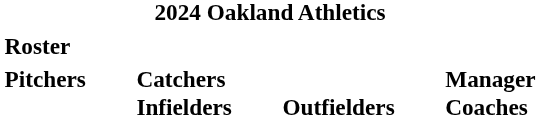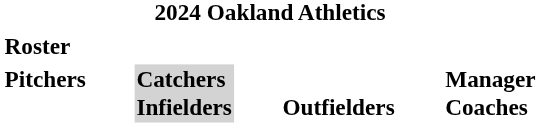(184, 93) no background -> (184, 93) lightgrey background
